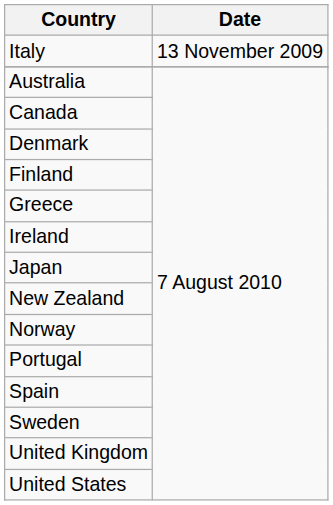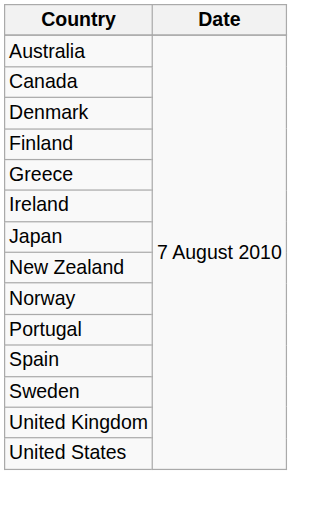- row: (27, 50)
